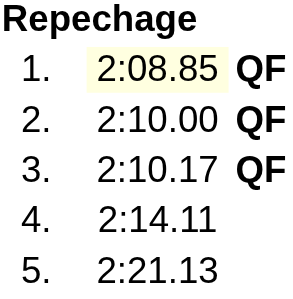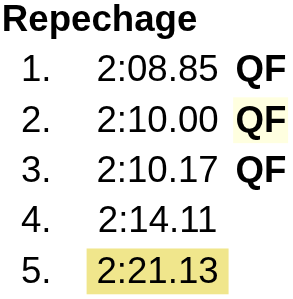(158, 69) lightyellow background -> (158, 69) no background
(261, 119) no background -> (261, 119) lightyellow background
(158, 270) no background -> (158, 270) khaki background
